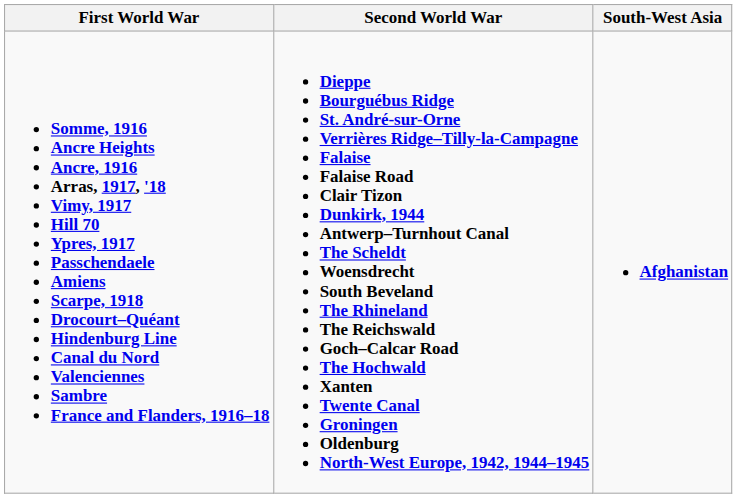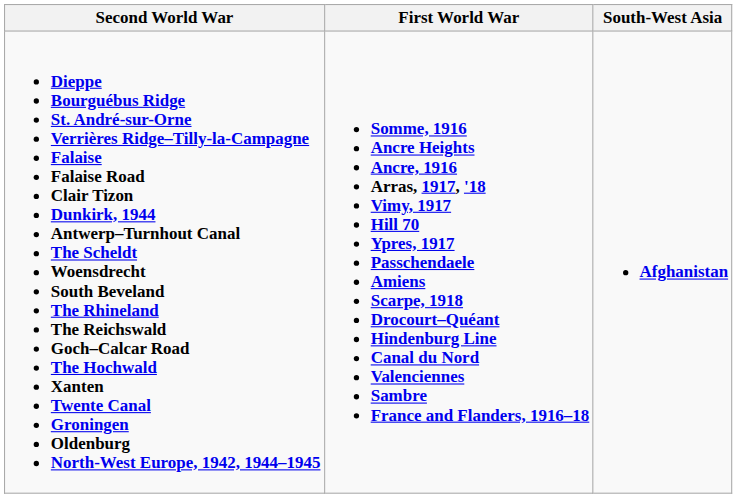columns swapped: (139, 17) <-> (433, 17)
